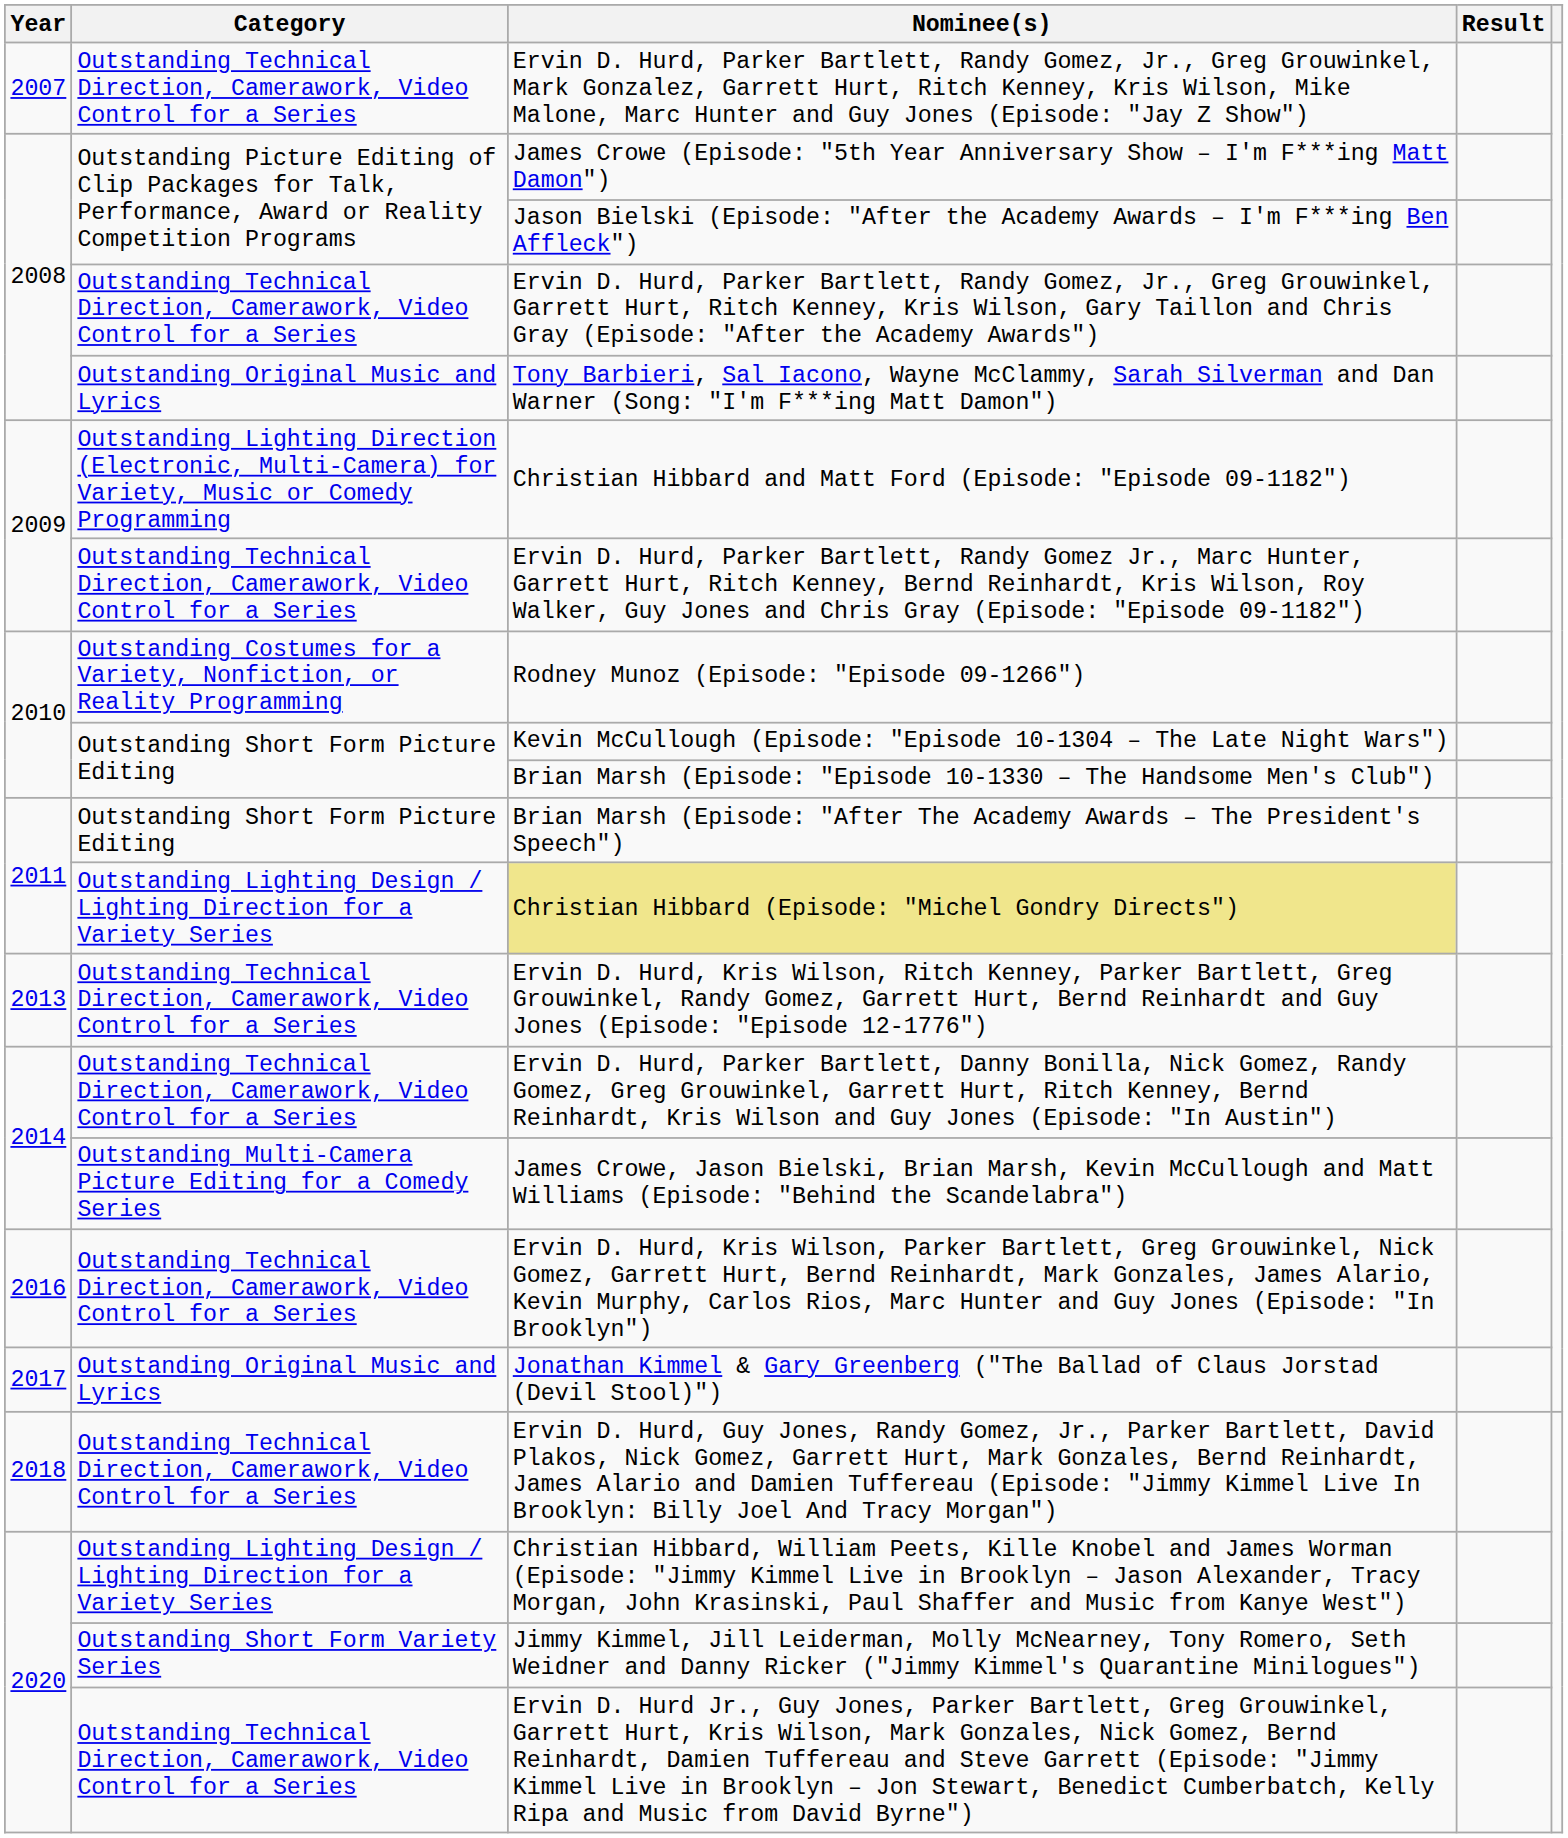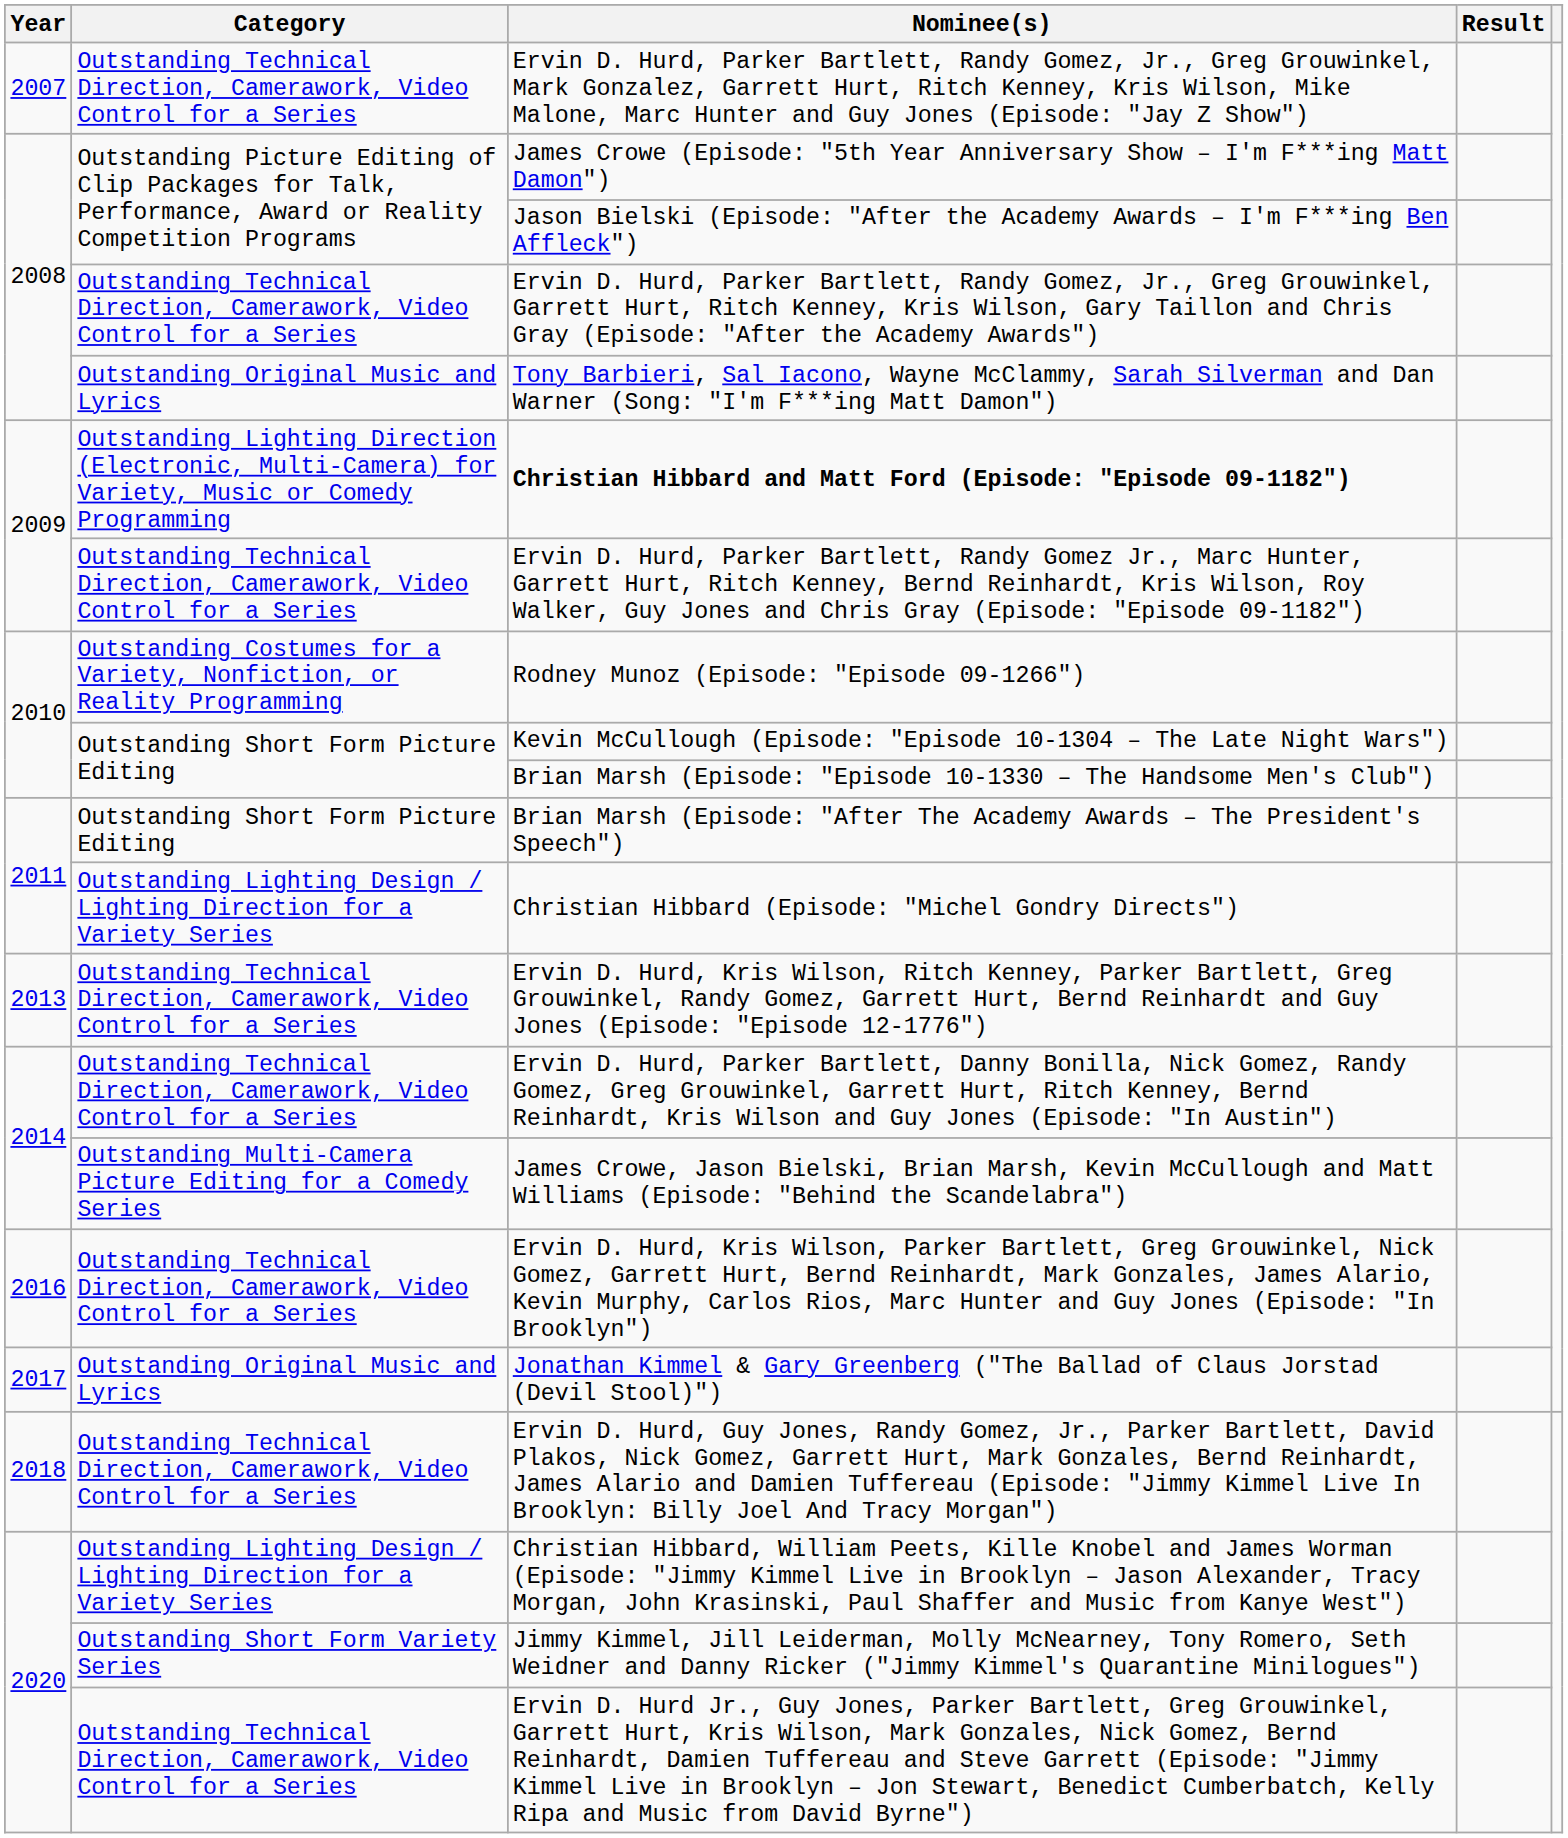(932, 480) normal -> (932, 480) bold
(876, 909) khaki background -> (876, 909) no background
